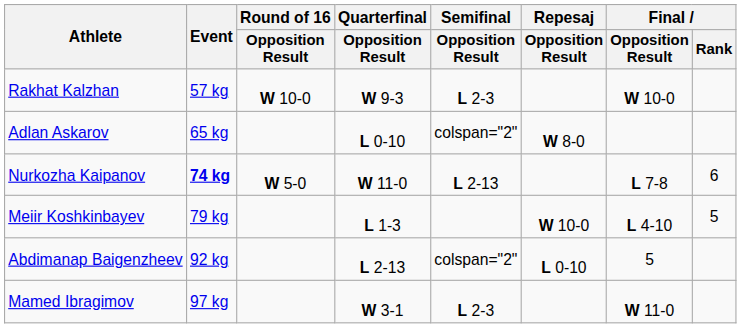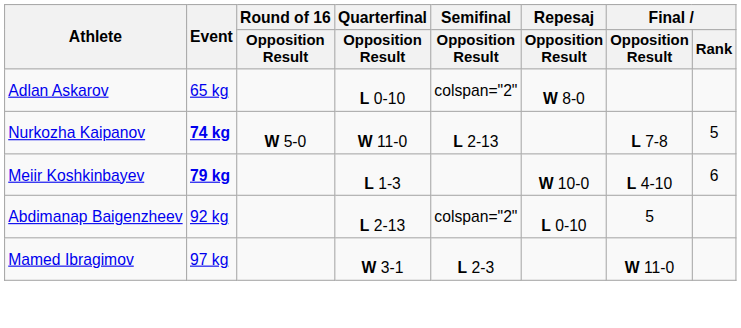- row: (64, 91)
(714, 175) 6 -> (714, 133) 5
(209, 217) normal -> (210, 175) bold
(714, 217) 5 -> (714, 175) 6
